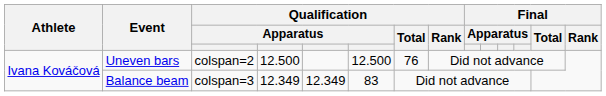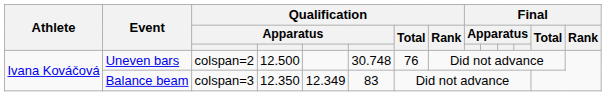(371, 61) 12.500 -> (371, 61) 30.748
(280, 81) 12.349 -> (280, 81) 12.350
